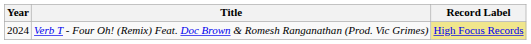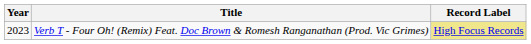(18, 30) 2024 -> (18, 30) 2023
